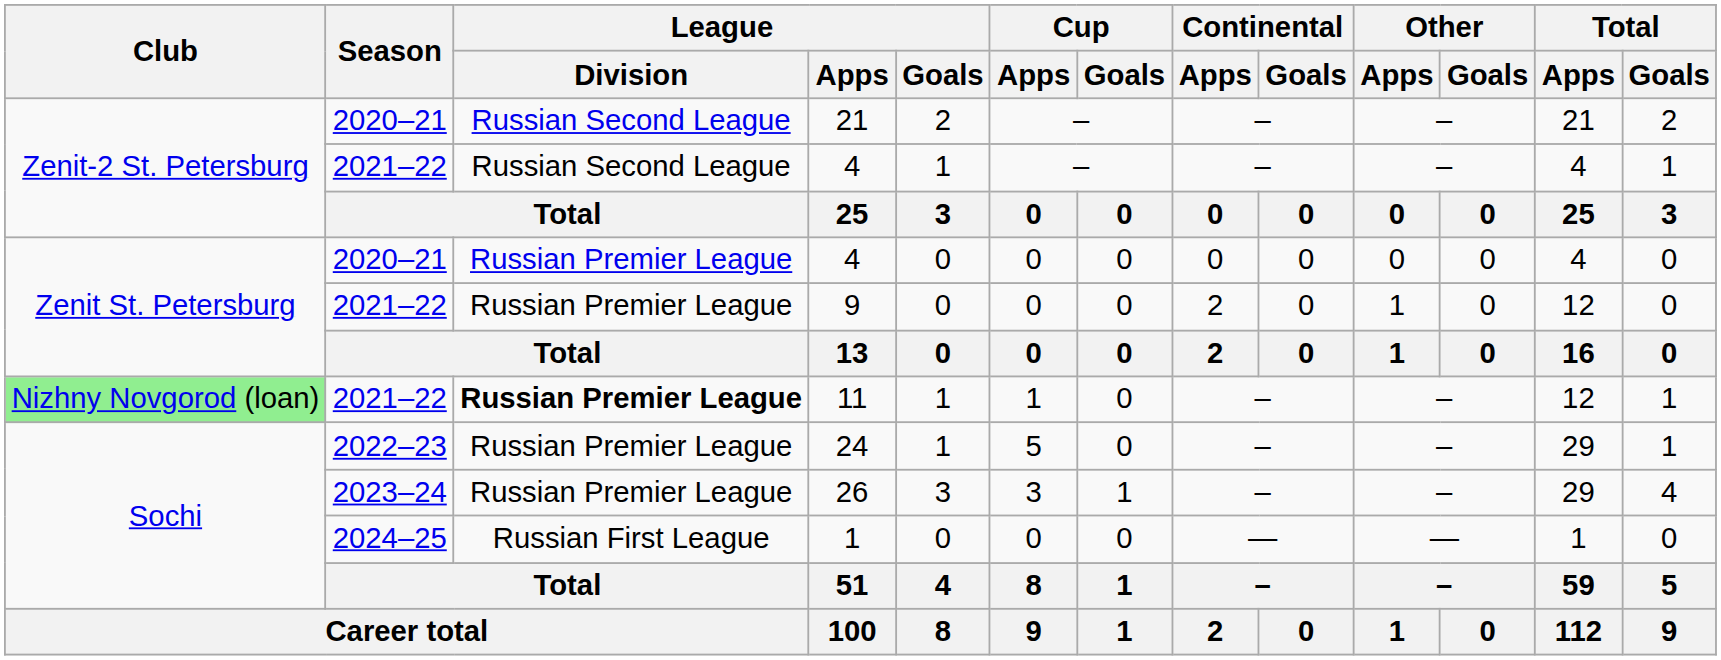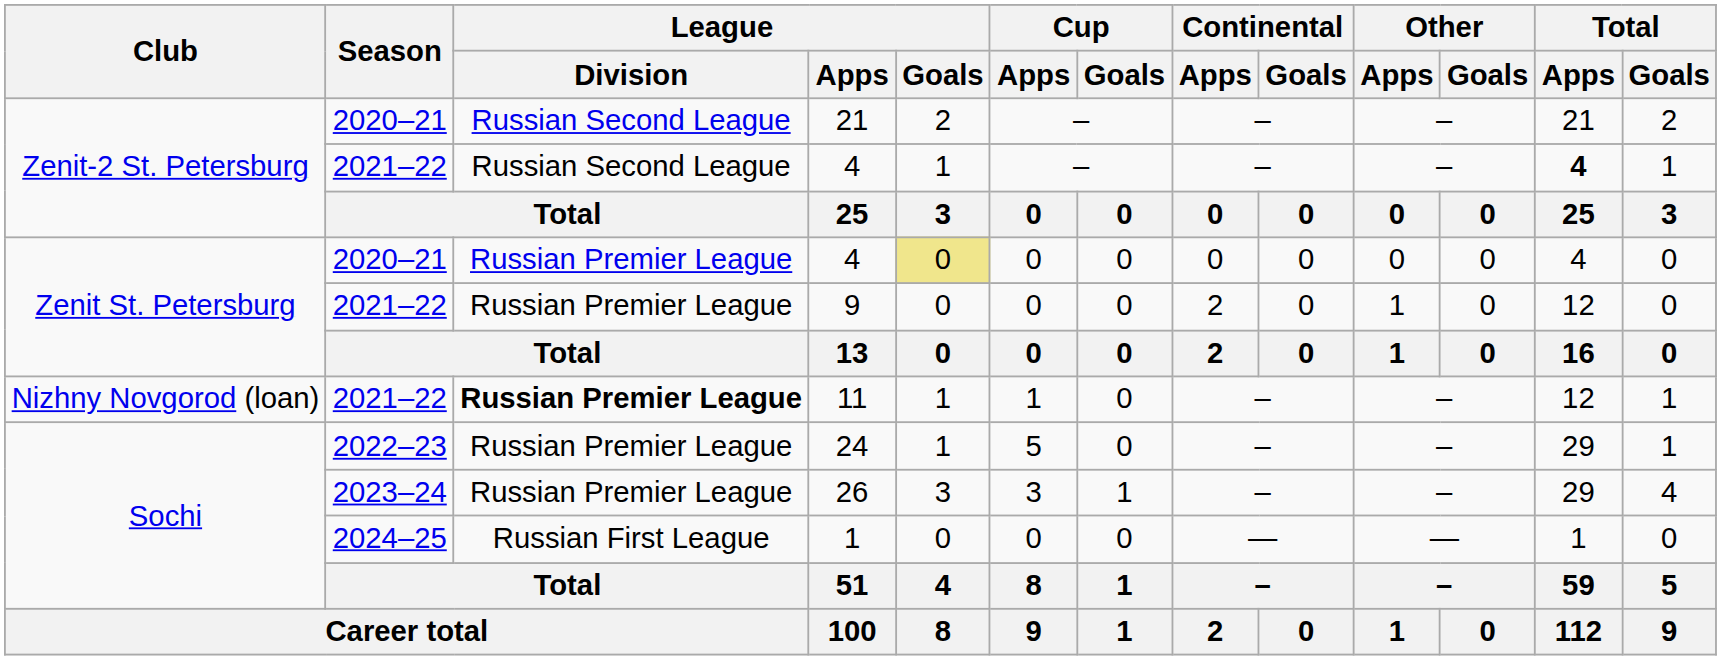(1578, 167) normal -> (1578, 167) bold
(943, 259) no background -> (943, 259) khaki background
(165, 399) lightgreen background -> (165, 399) no background
